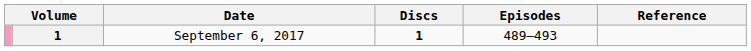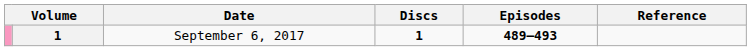(530, 36) normal -> (530, 36) bold
